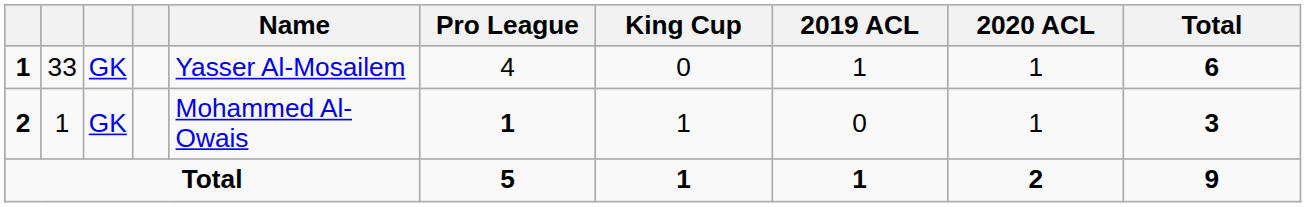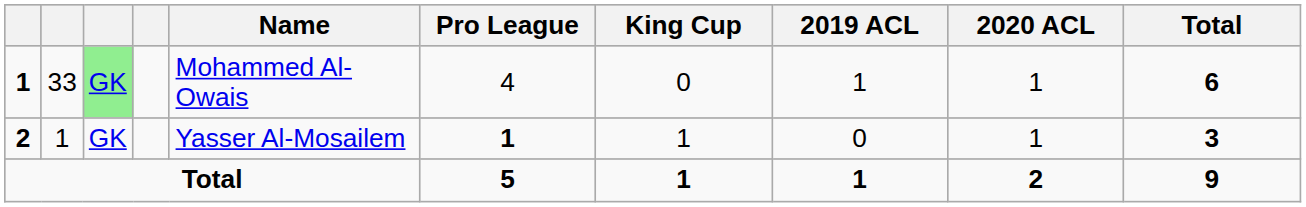(108, 66) no background -> (108, 81) lightgreen background
(291, 66) Yasser Al-Mosailem -> (264, 81) Mohammed Al-Owais
(264, 123) Mohammed Al-Owais -> (291, 138) Yasser Al-Mosailem
